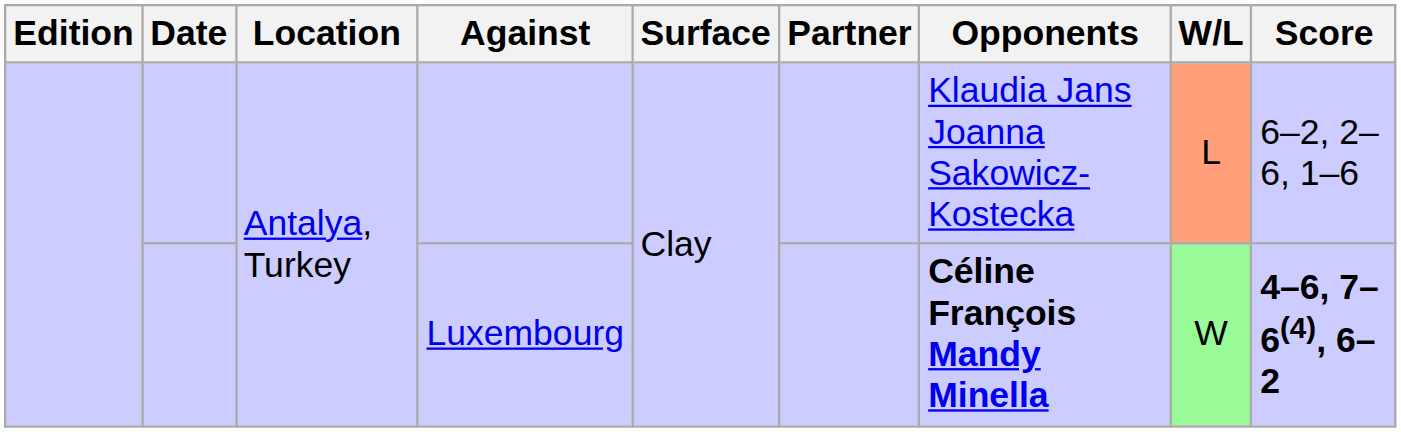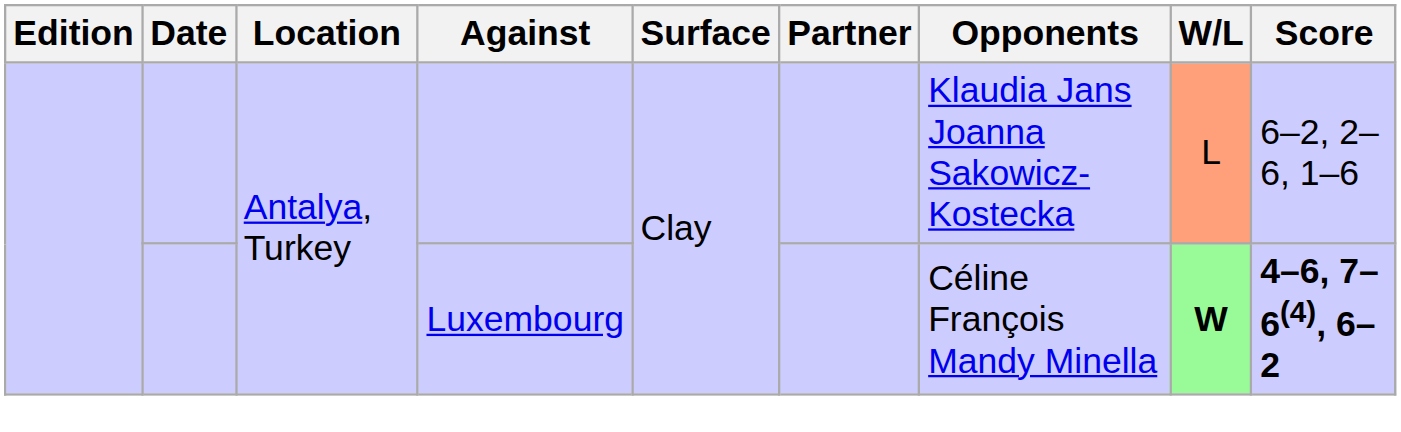(1002, 333) bold -> (1043, 317) normal
(1211, 333) normal -> (1211, 317) bold
